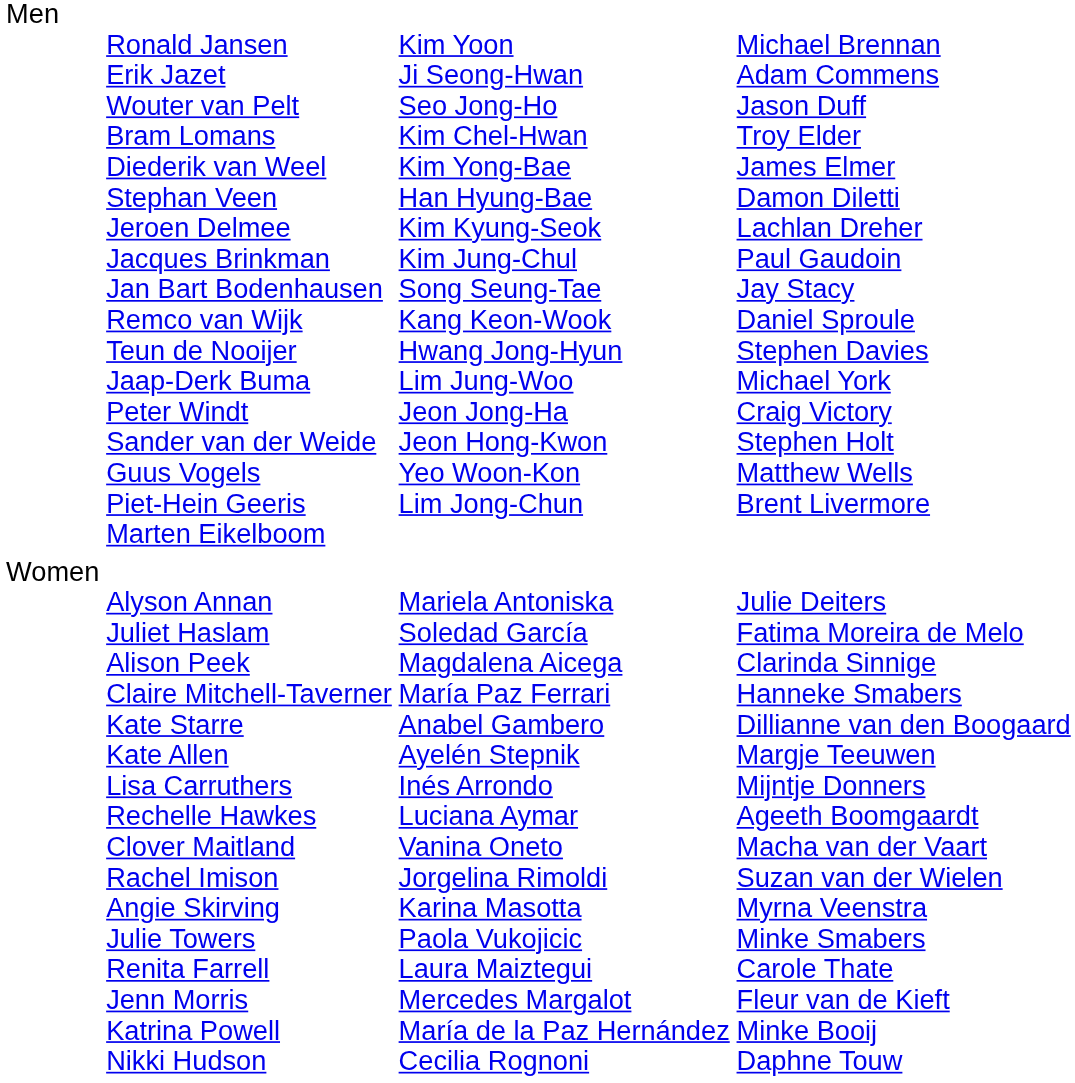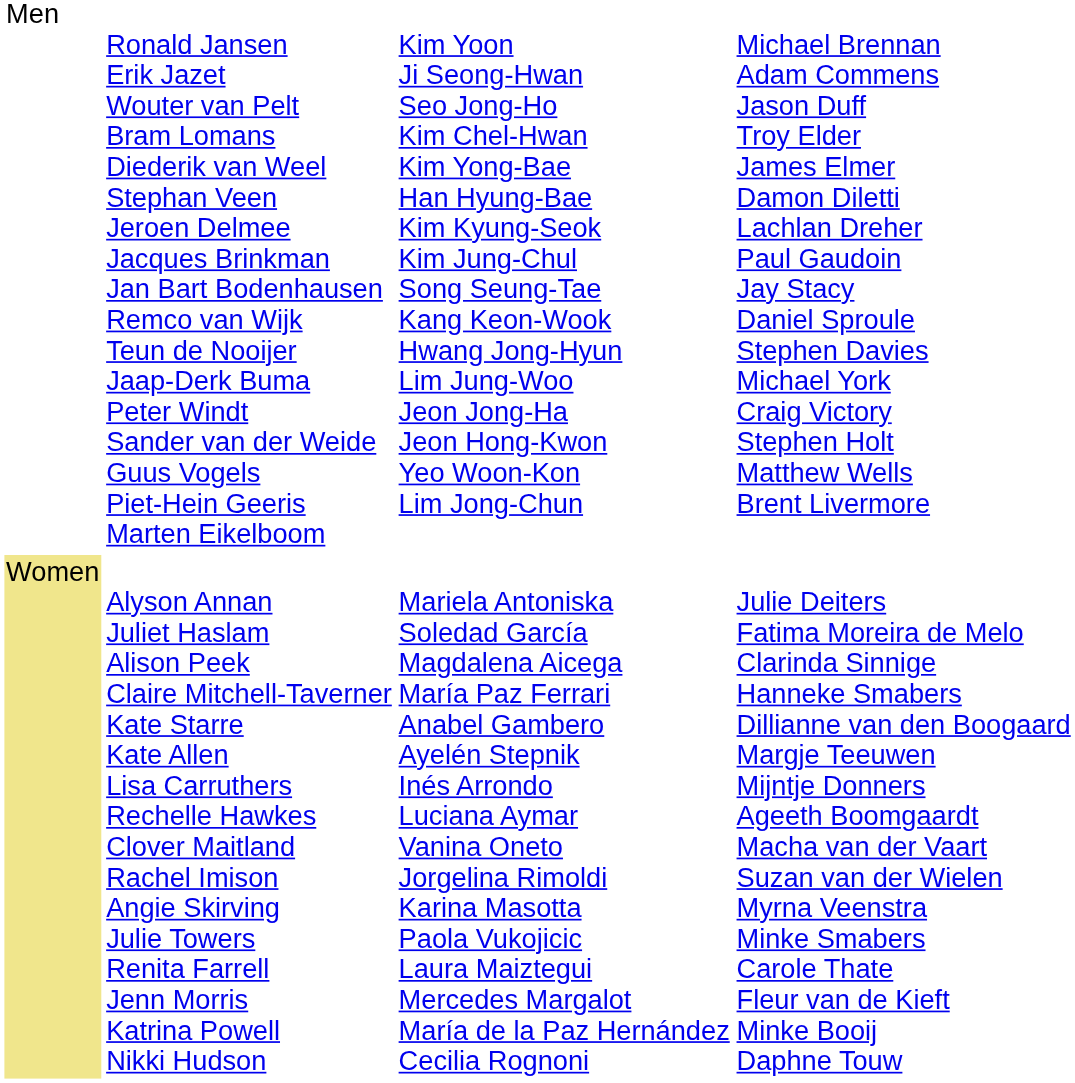(53, 571) no background -> (53, 571) khaki background
